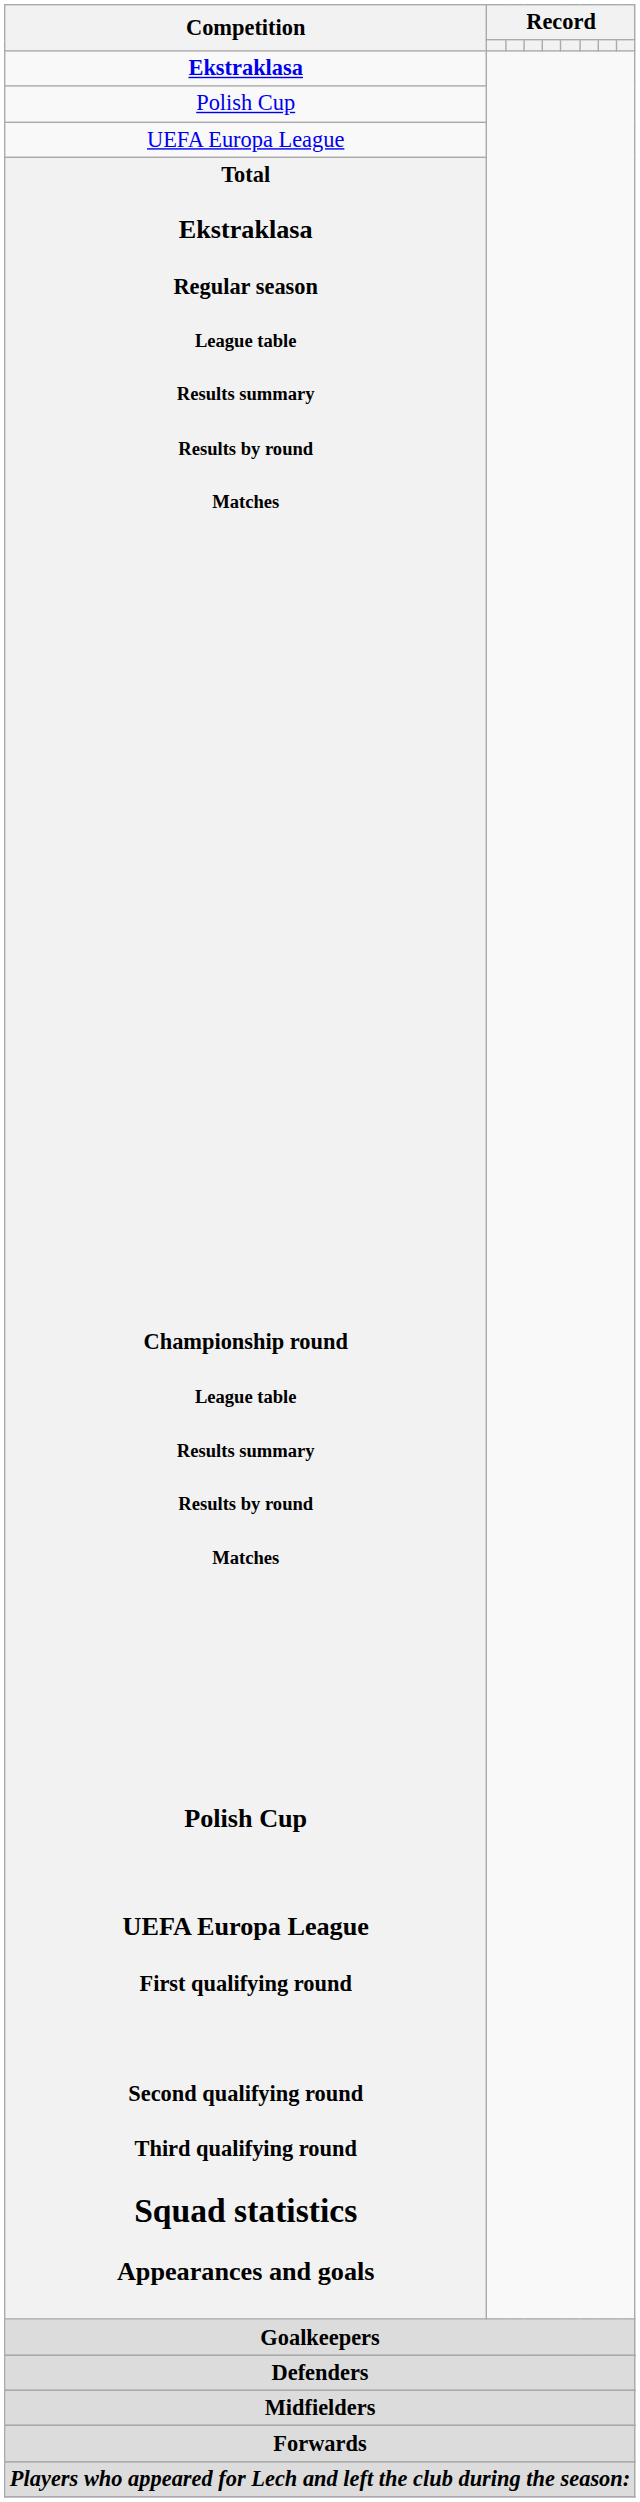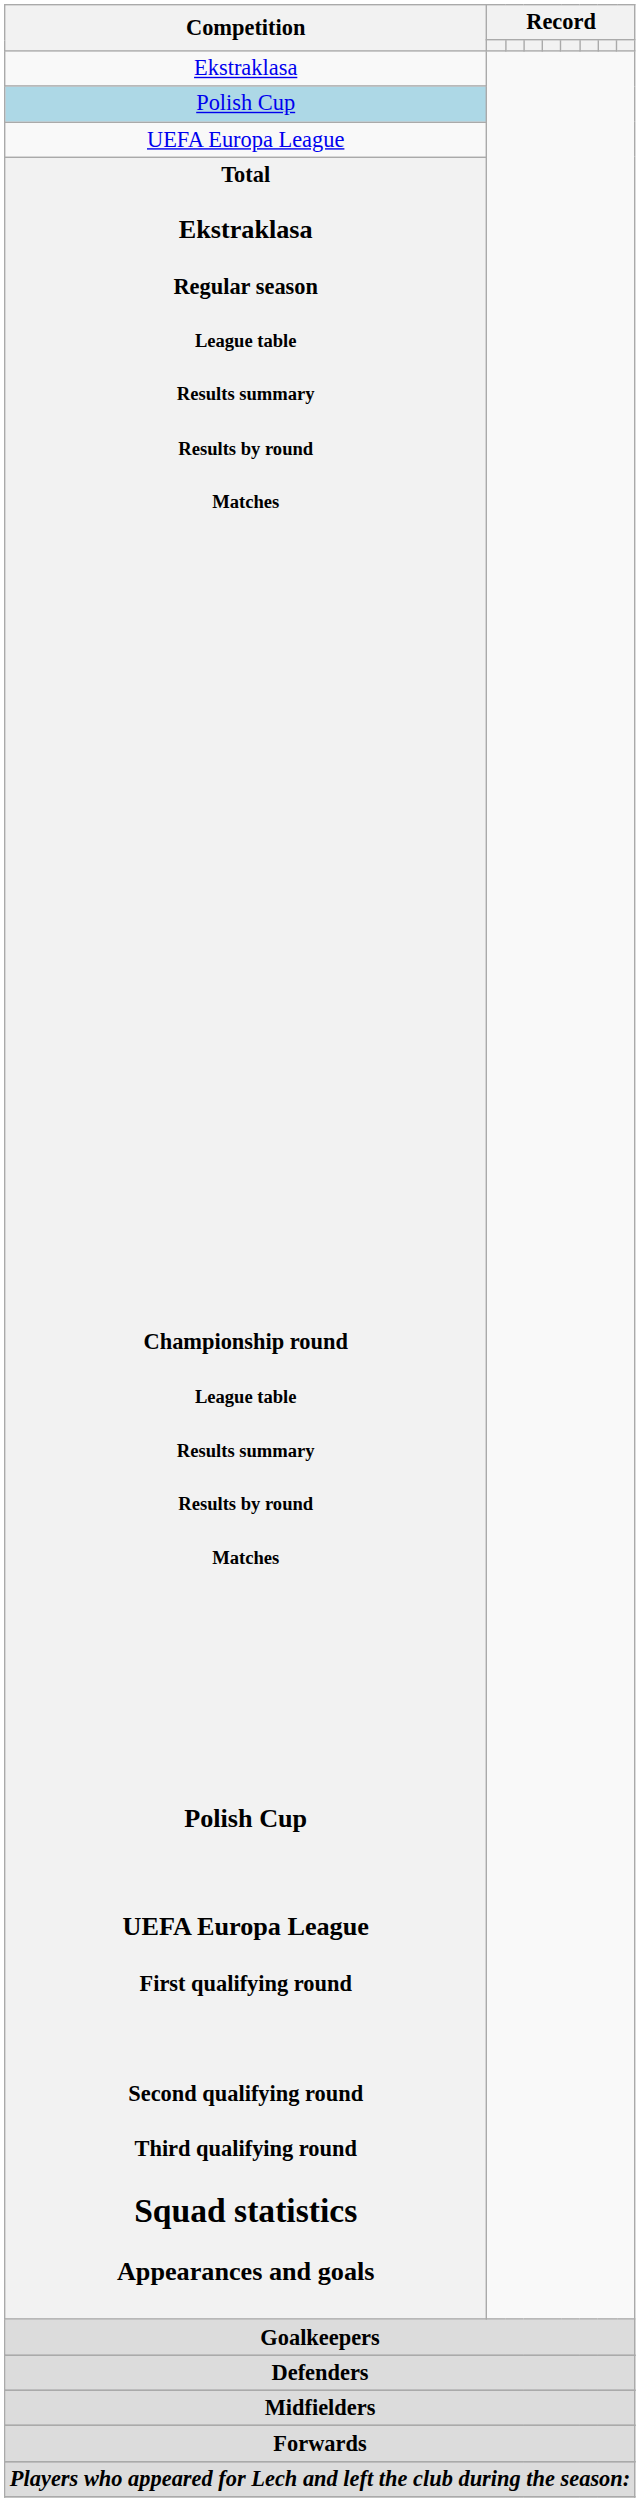(246, 68) bold -> (246, 68) normal
(246, 103) no background -> (246, 103) lightblue background
